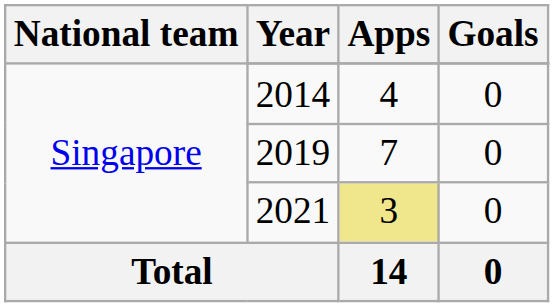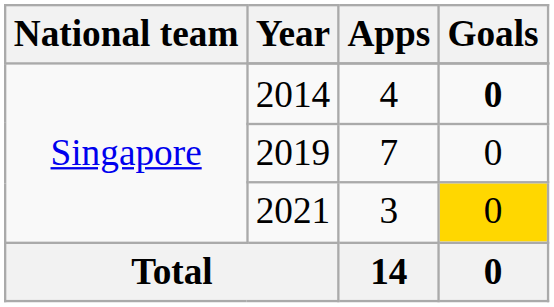(493, 93) normal -> (493, 93) bold
(389, 211) khaki background -> (389, 211) no background
(493, 211) no background -> (493, 211) gold background
